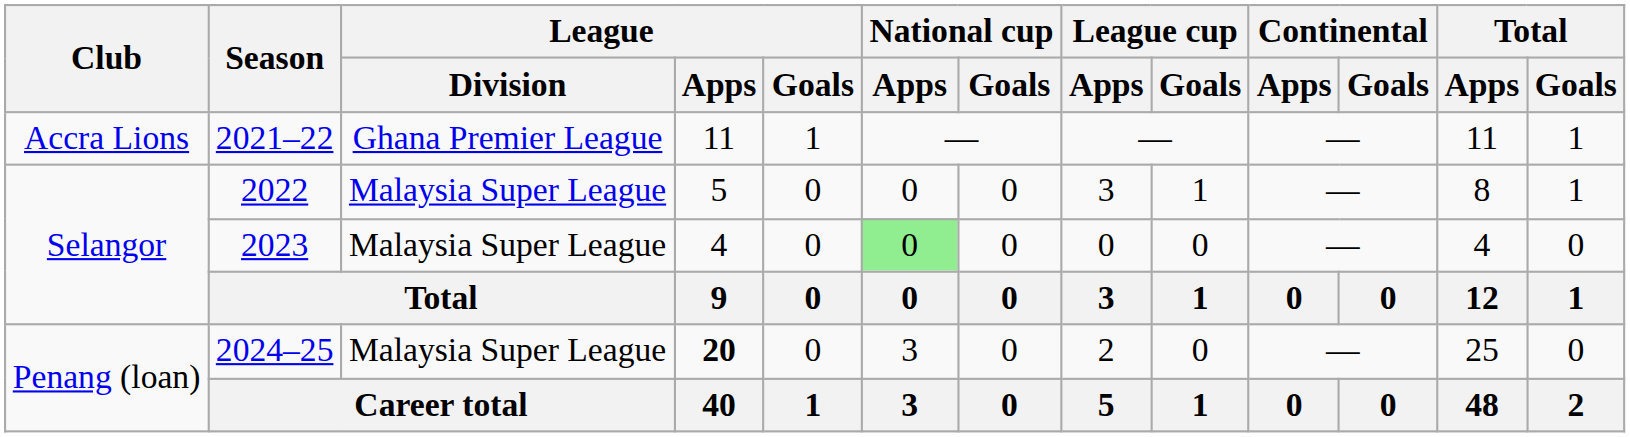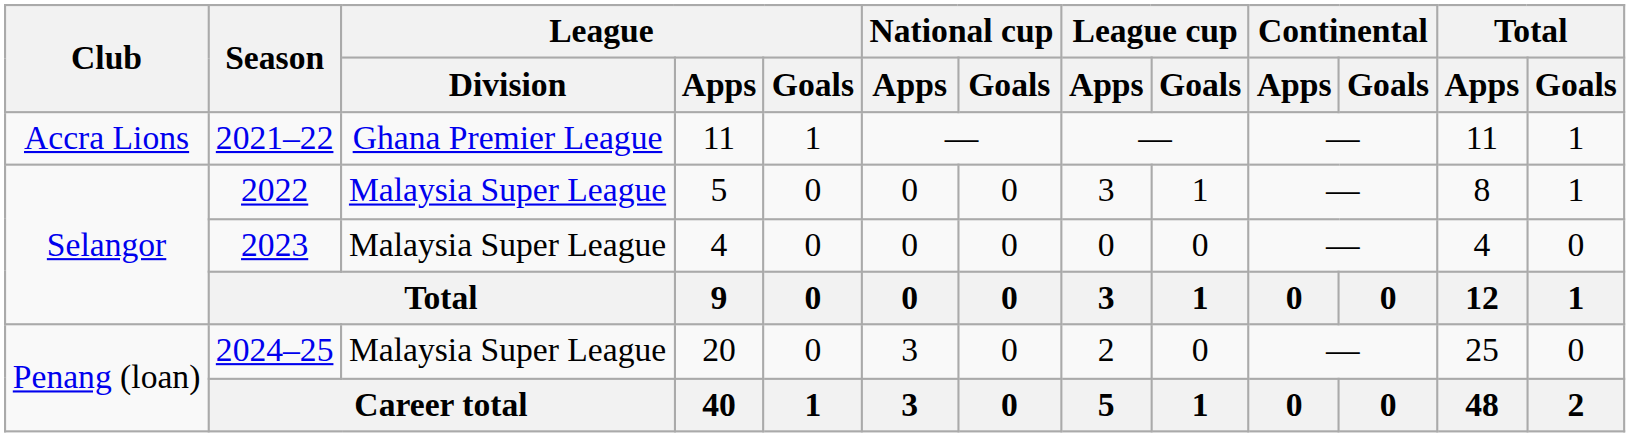(910, 244) lightgreen background -> (910, 244) no background
(719, 350) bold -> (719, 350) normal
